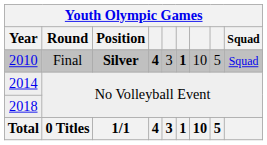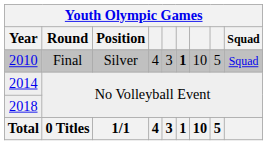(121, 60) bold -> (121, 60) normal
(155, 60) bold -> (155, 60) normal
